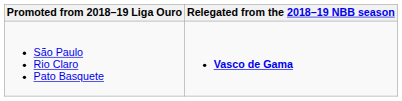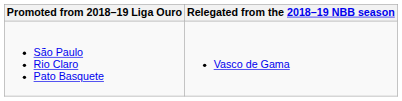(291, 65) bold -> (291, 65) normal
